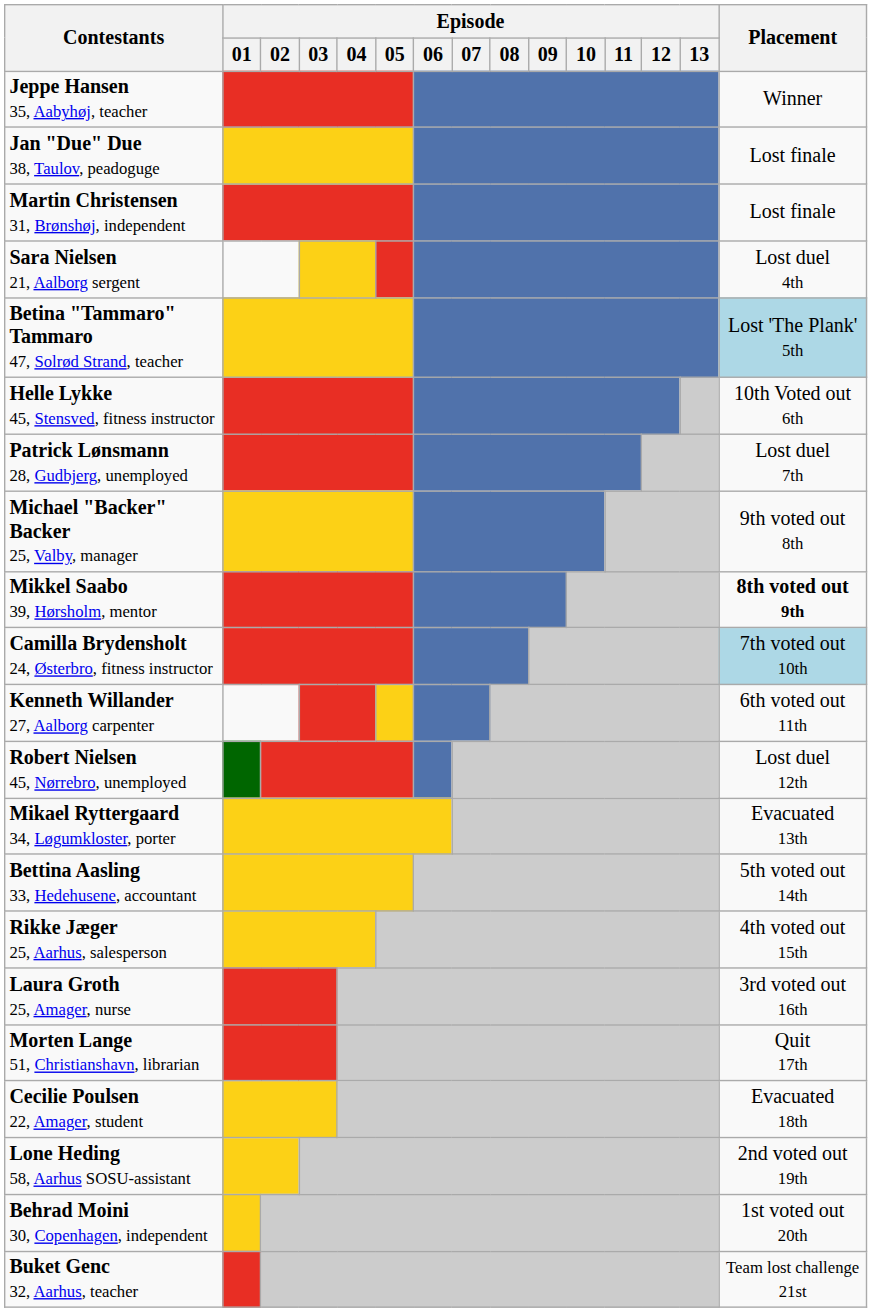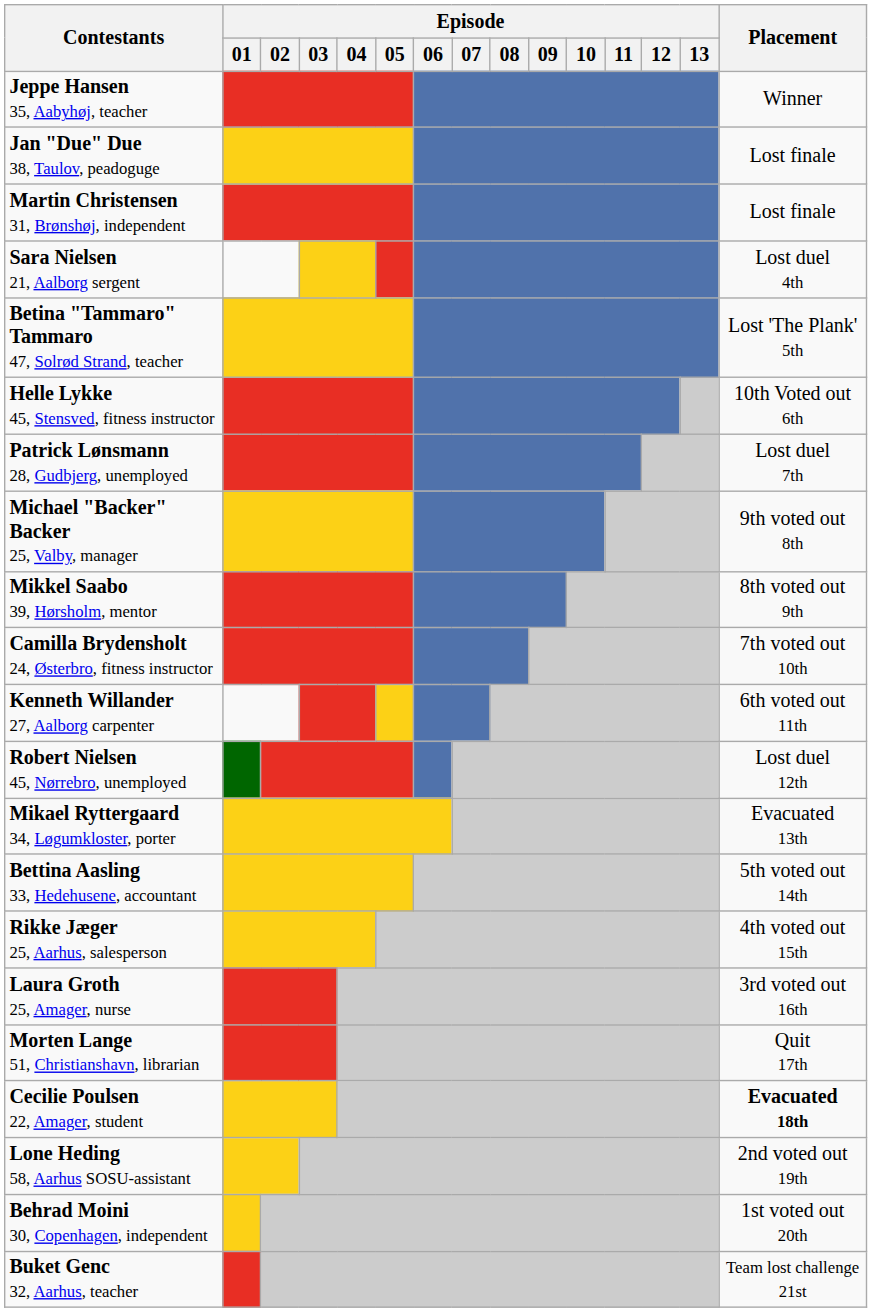(793, 337) lightblue background -> (793, 337) no background
(793, 599) bold -> (793, 599) normal
(793, 656) lightblue background -> (793, 656) no background
(793, 1109) normal -> (793, 1109) bold
